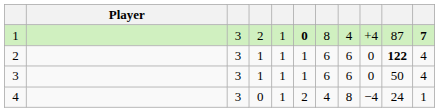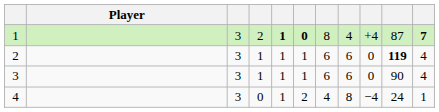(282, 35) normal -> (282, 35) bold
(397, 55) 122 -> (397, 55) 119
(397, 76) 50 -> (397, 76) 90
